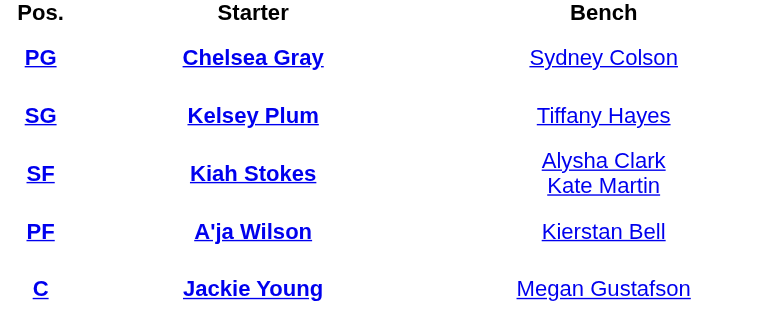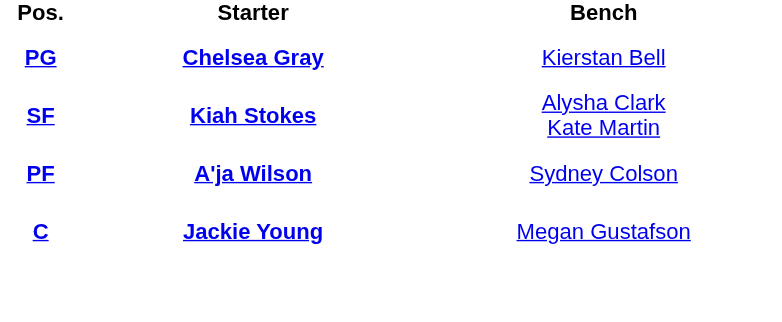(604, 57) Sydney Colson -> (604, 57) Kierstan Bell
- row: (41, 115)
(604, 231) Kierstan Bell -> (604, 173) Sydney Colson
